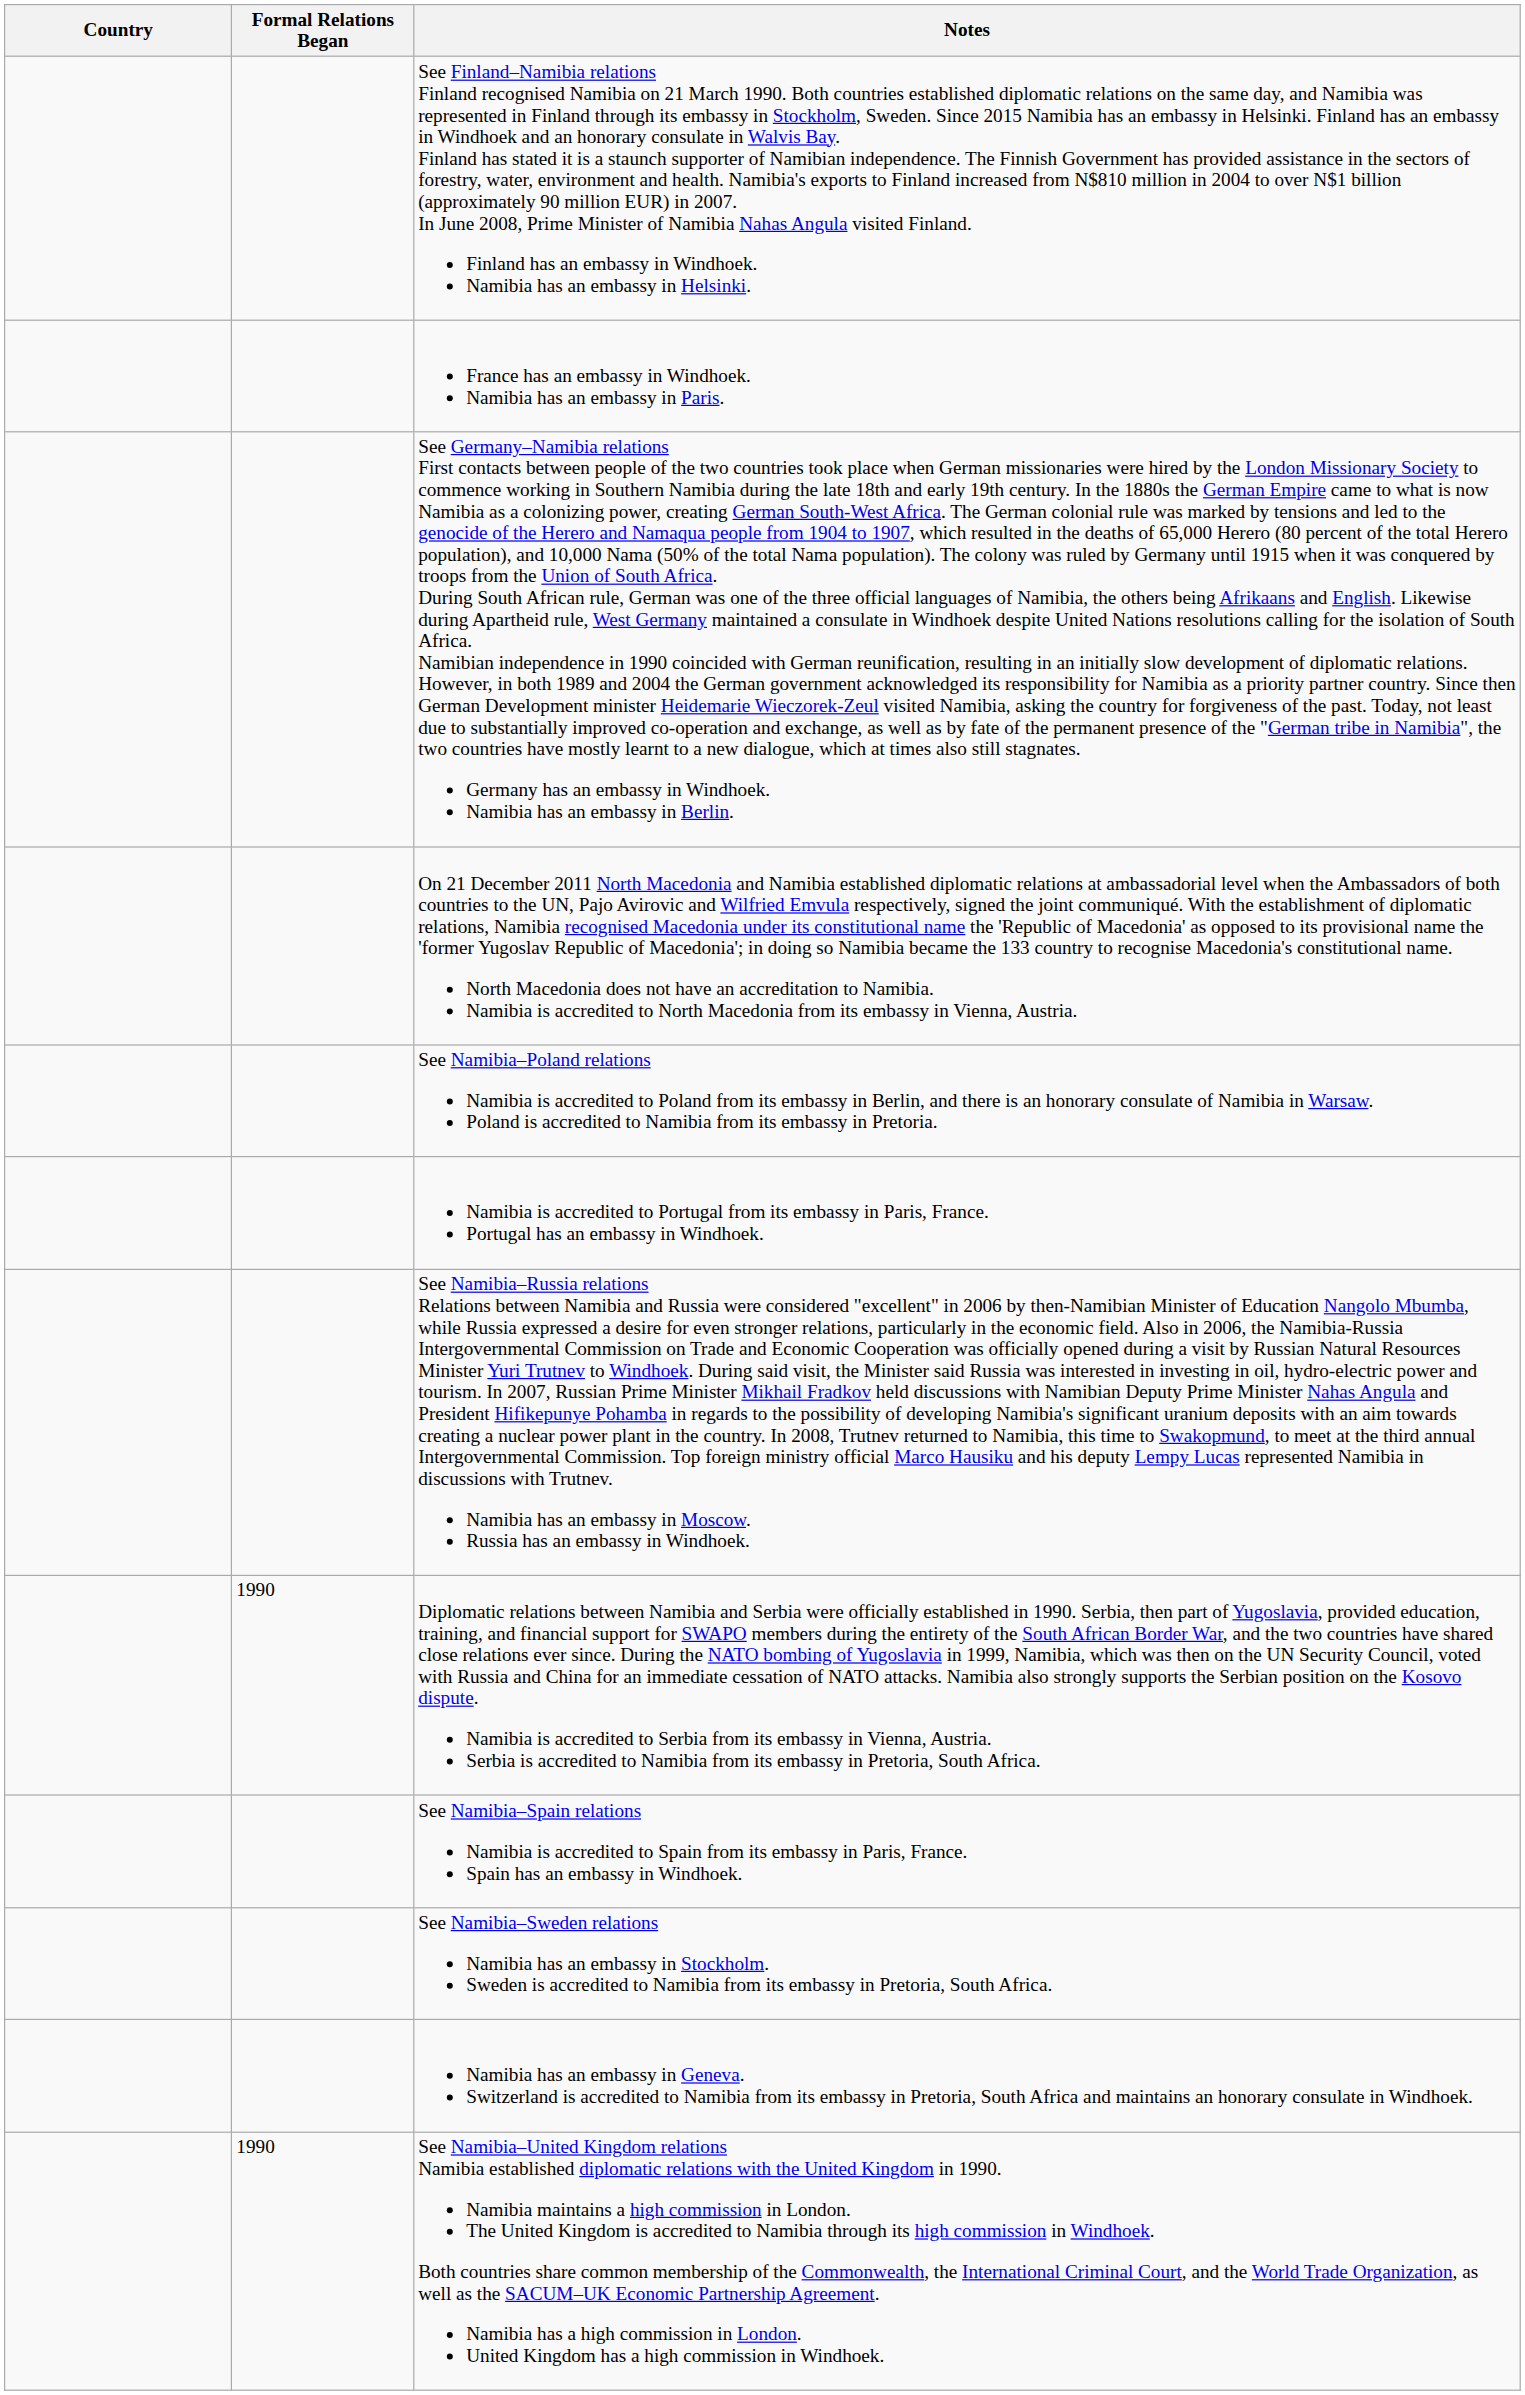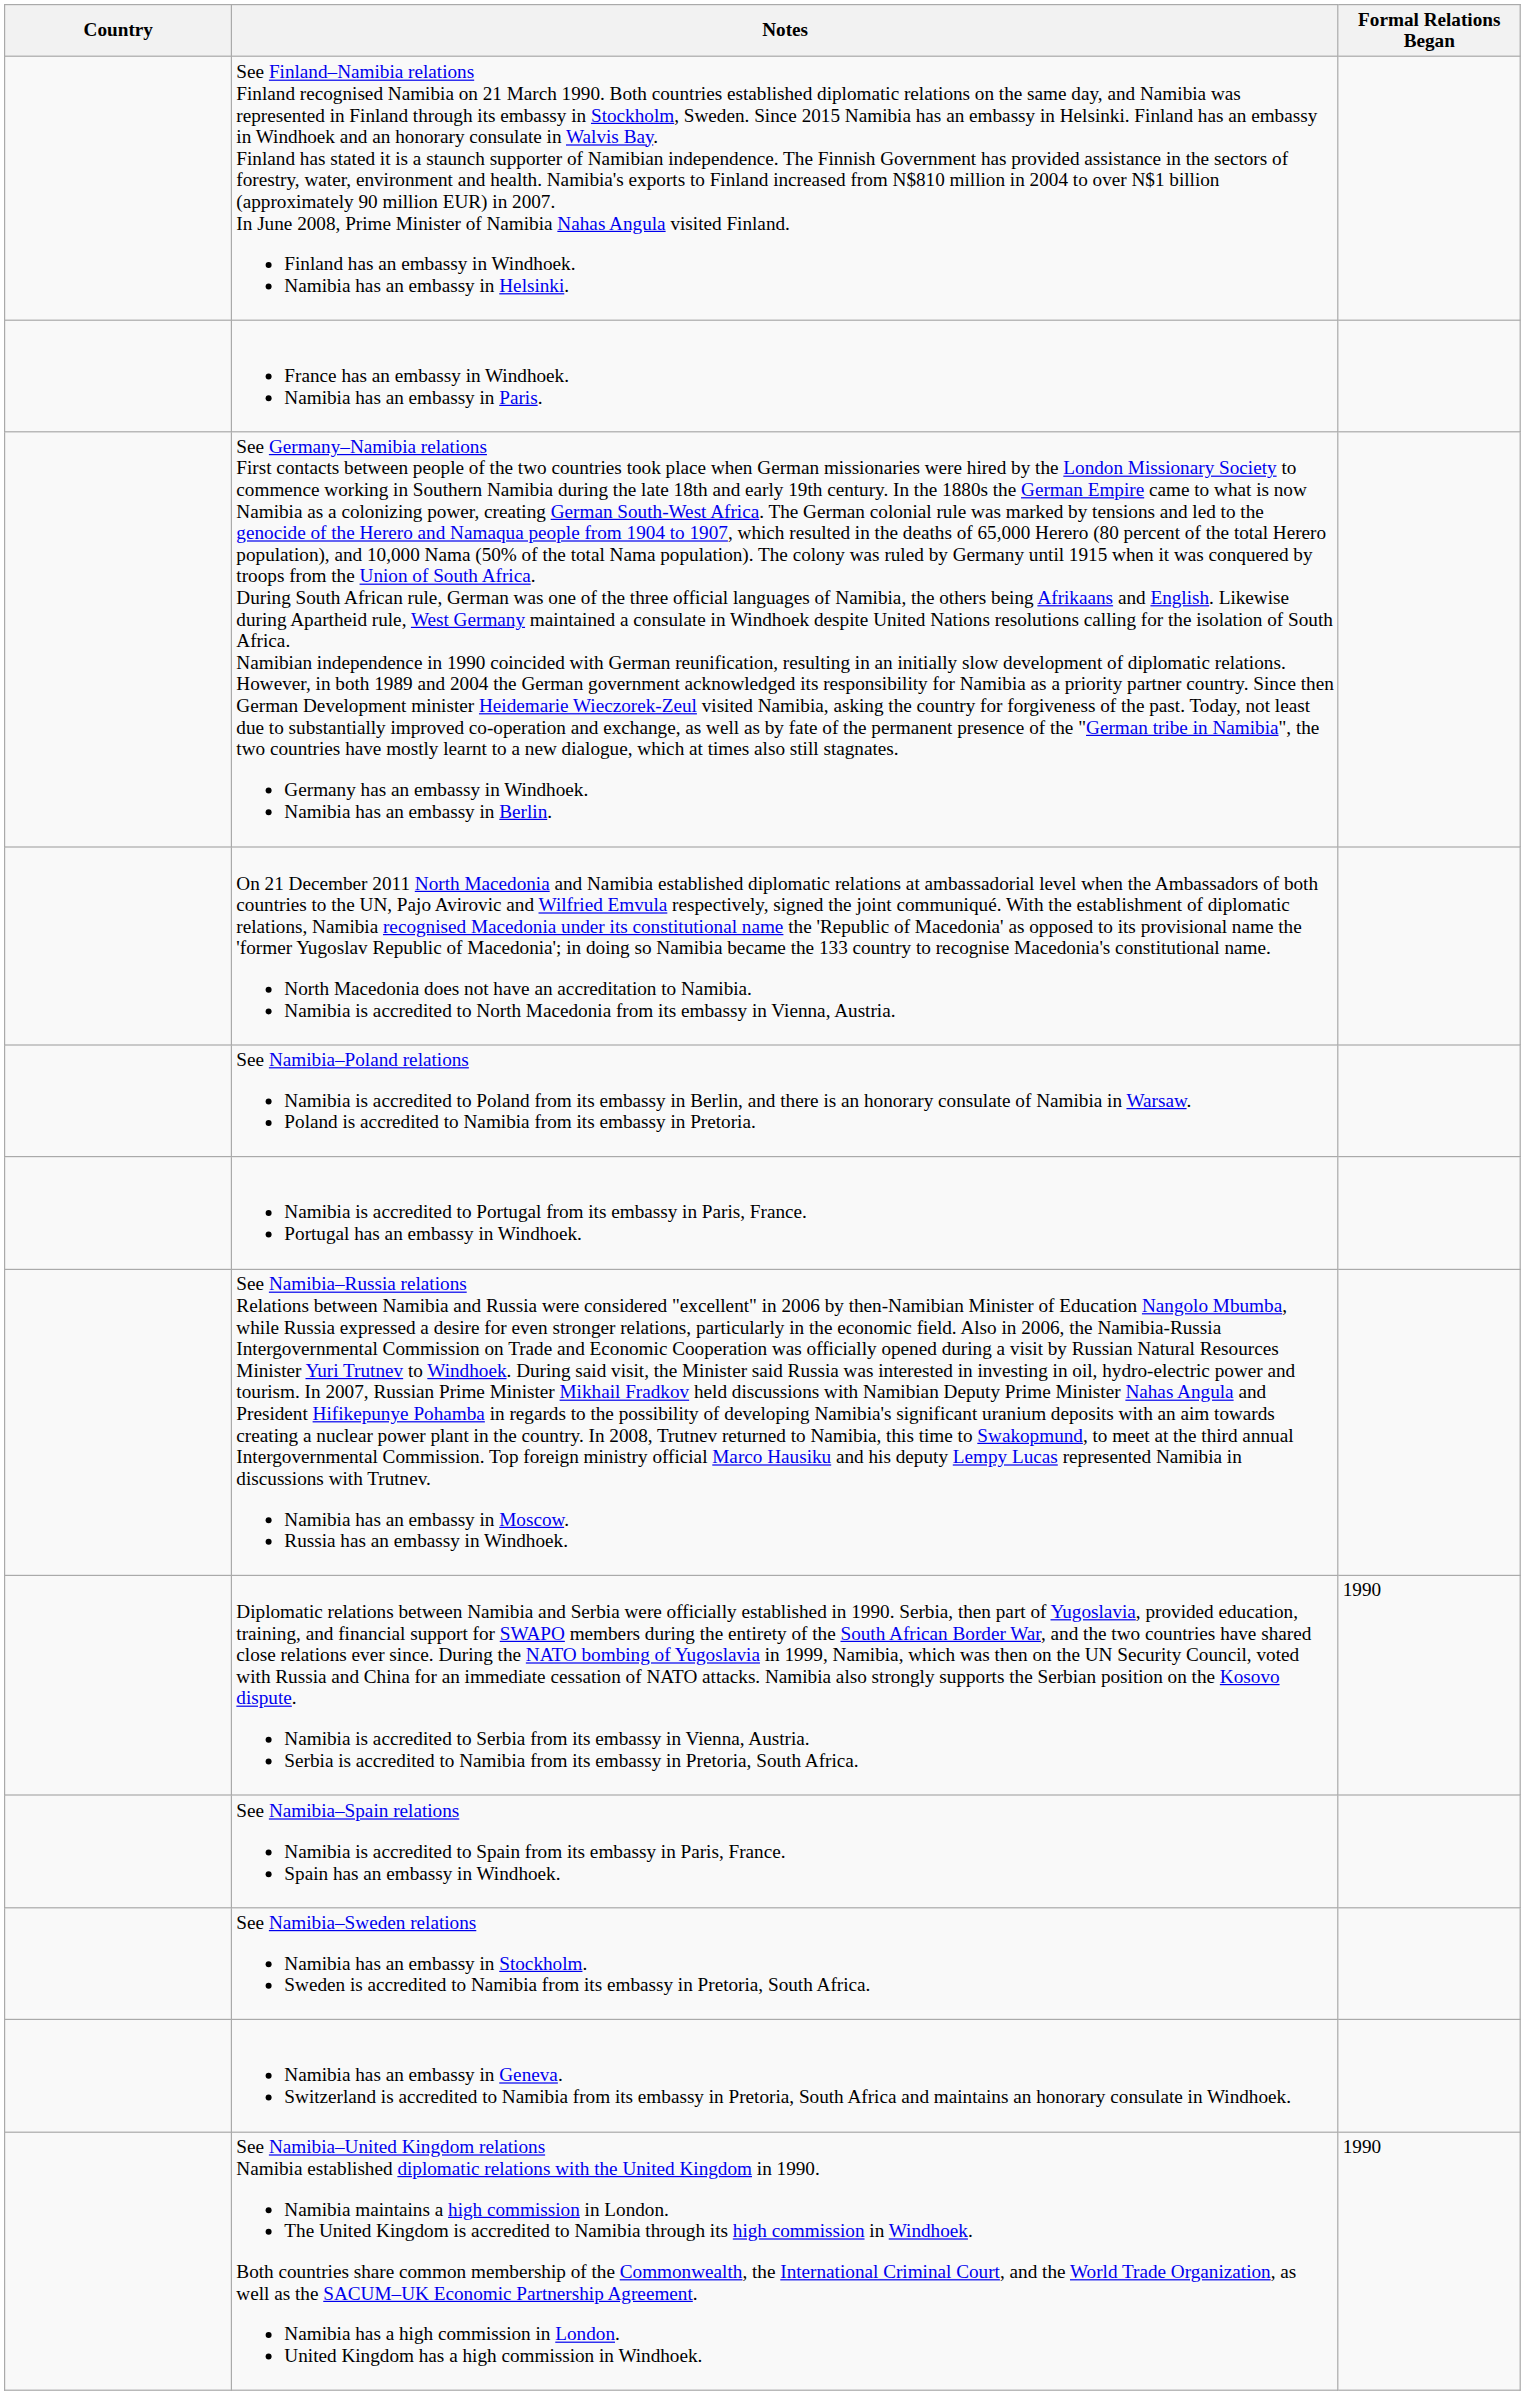columns swapped: (323, 30) <-> (967, 30)
